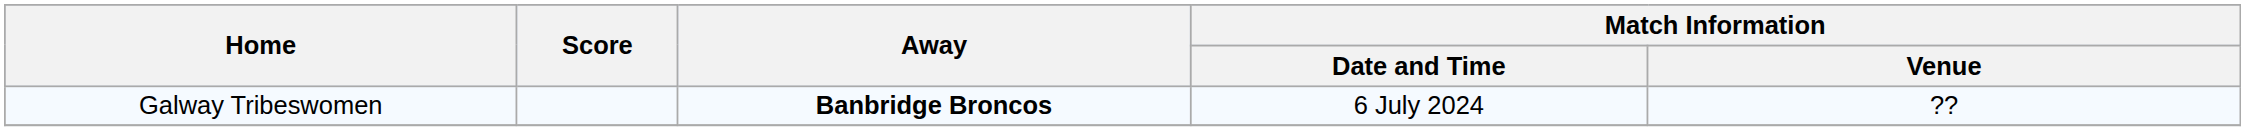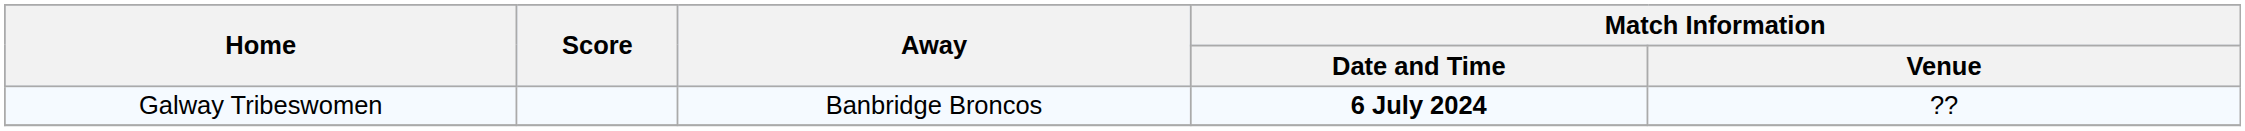(934, 106) bold -> (934, 106) normal
(1419, 106) normal -> (1419, 106) bold
